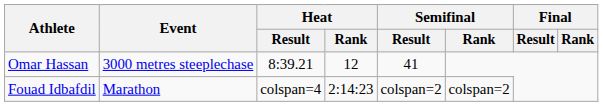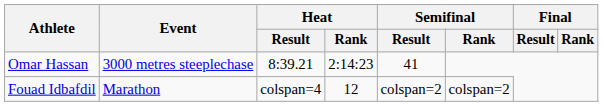(351, 64) 12 -> (351, 64) 2:14:23
(351, 89) 2:14:23 -> (351, 89) 12
